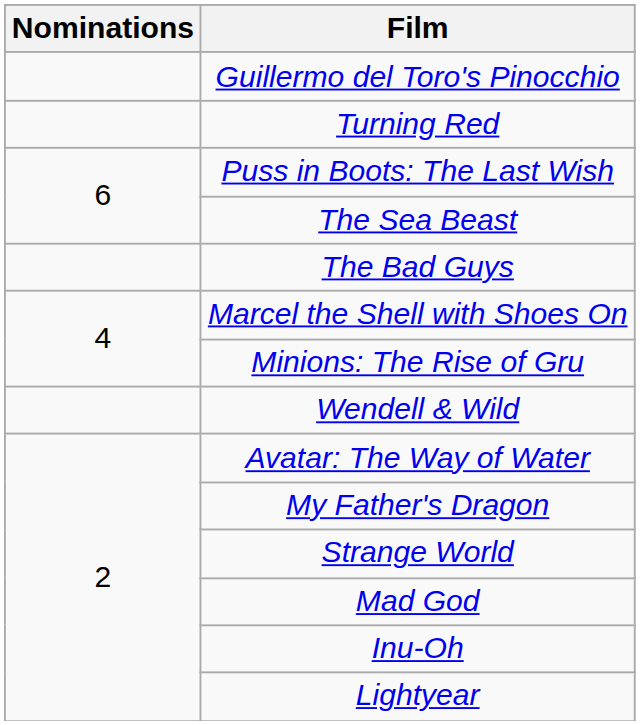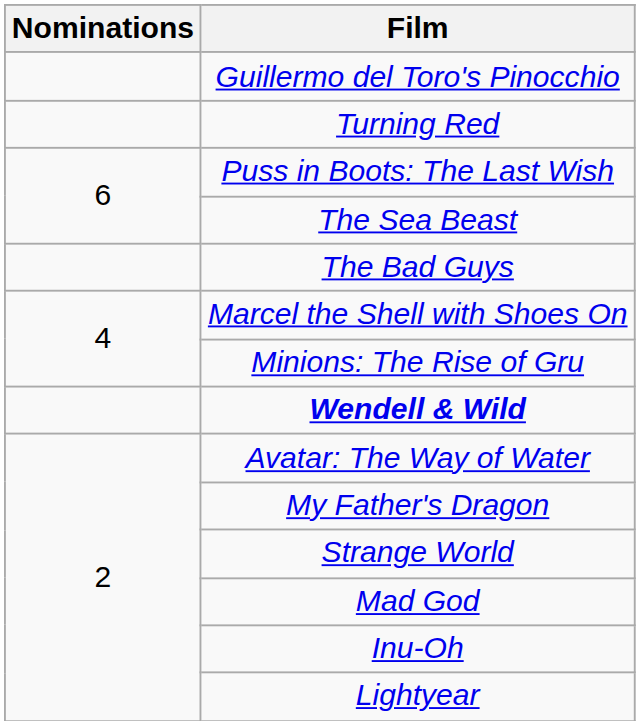(418, 409) normal -> (418, 409) bold
